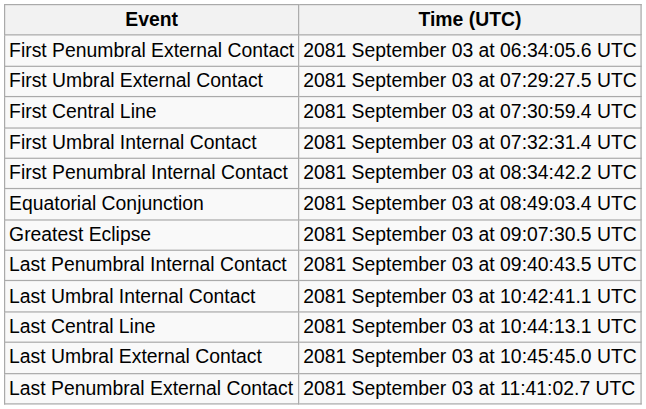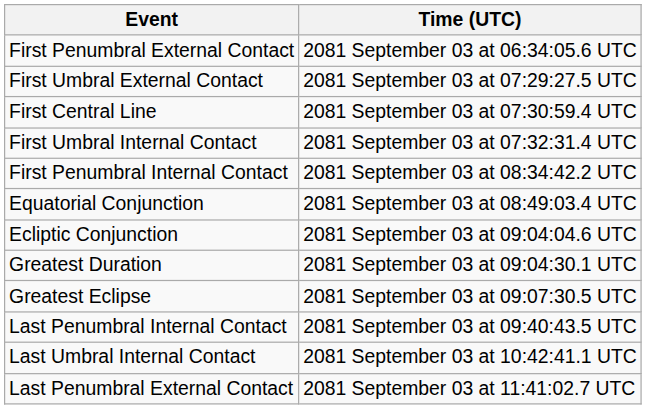+ row: (94, 234)
+ row: (85, 265)
- row: (82, 326)
- row: (136, 357)
